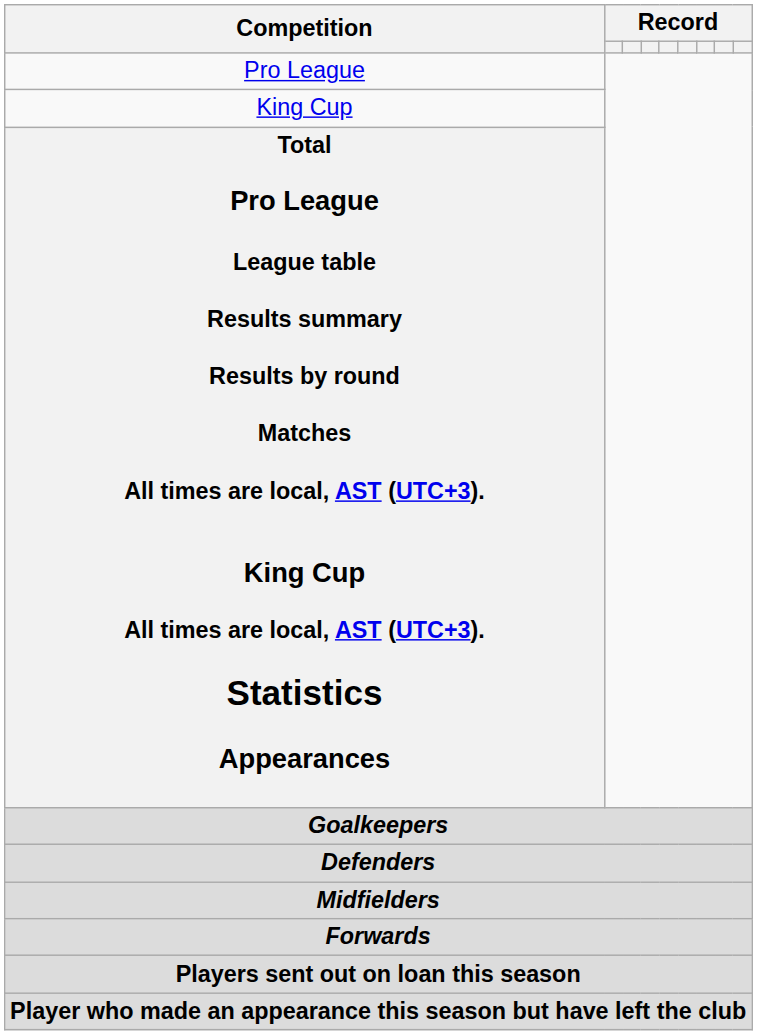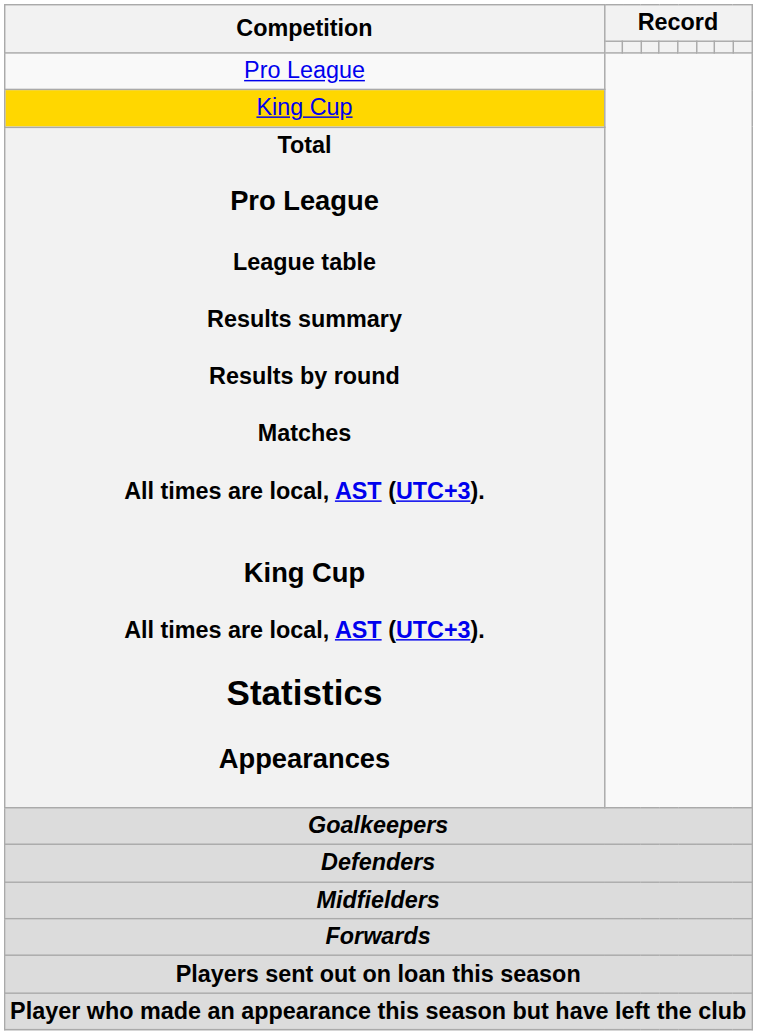(304, 107) no background -> (304, 107) gold background
